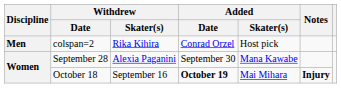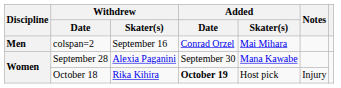(136, 43) Rika Kihira -> (140, 43) September 16
(259, 43) Host pick -> (264, 43) Mai Mihara
(140, 75) September 16 -> (136, 75) Rika Kihira
(264, 75) Mai Mihara -> (259, 75) Host pick
(316, 75) bold -> (314, 75) normal
